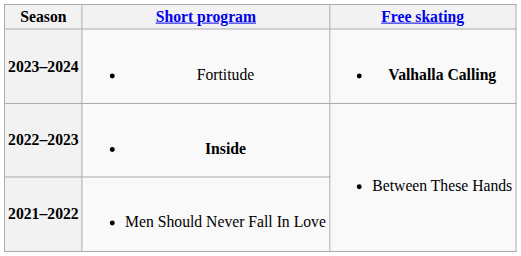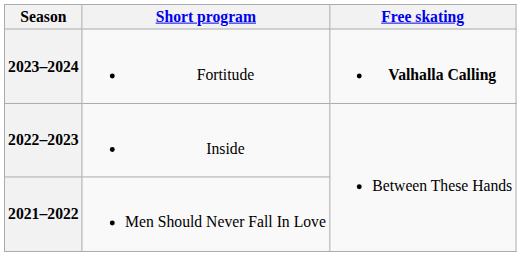(206, 149) bold -> (206, 149) normal
